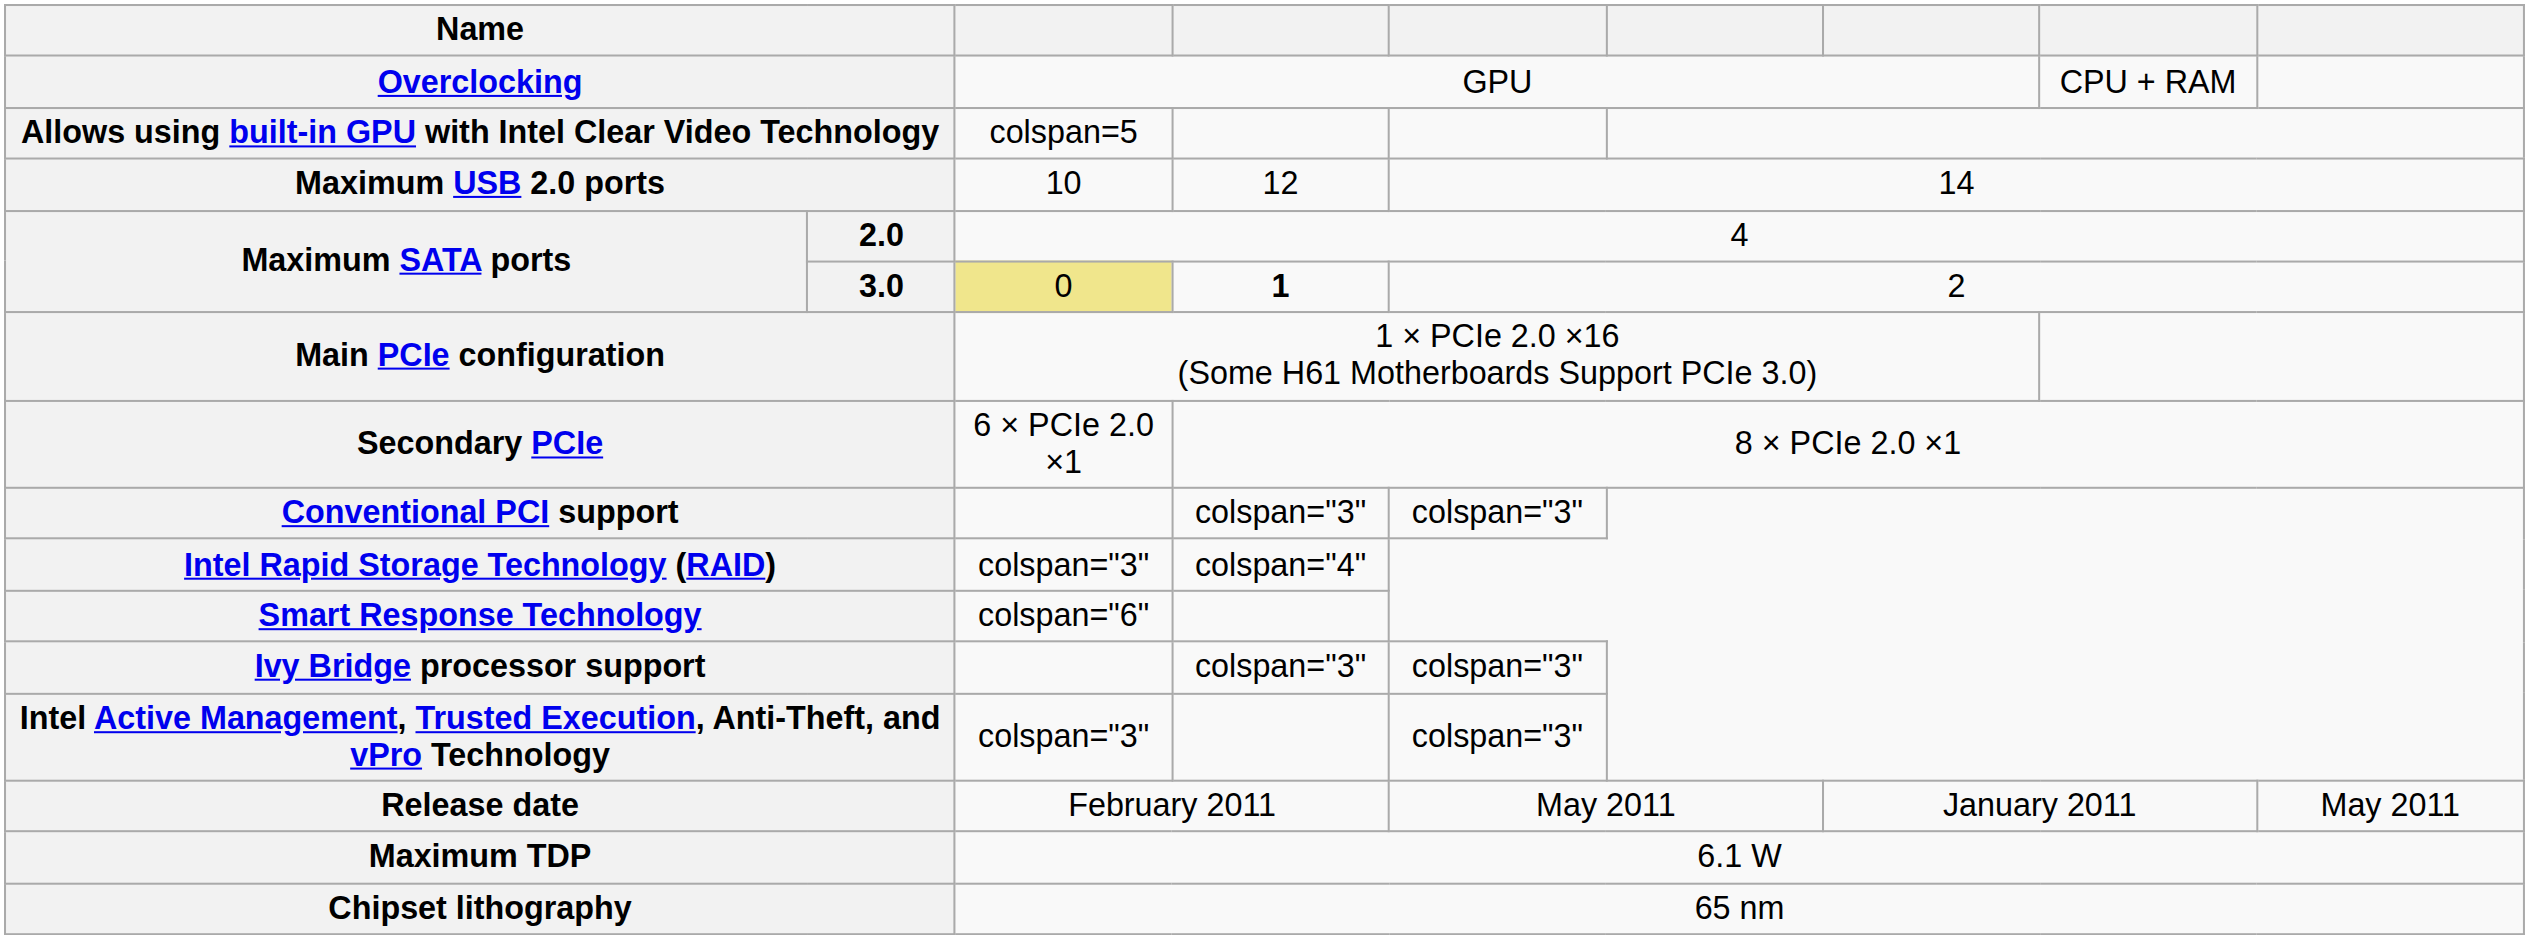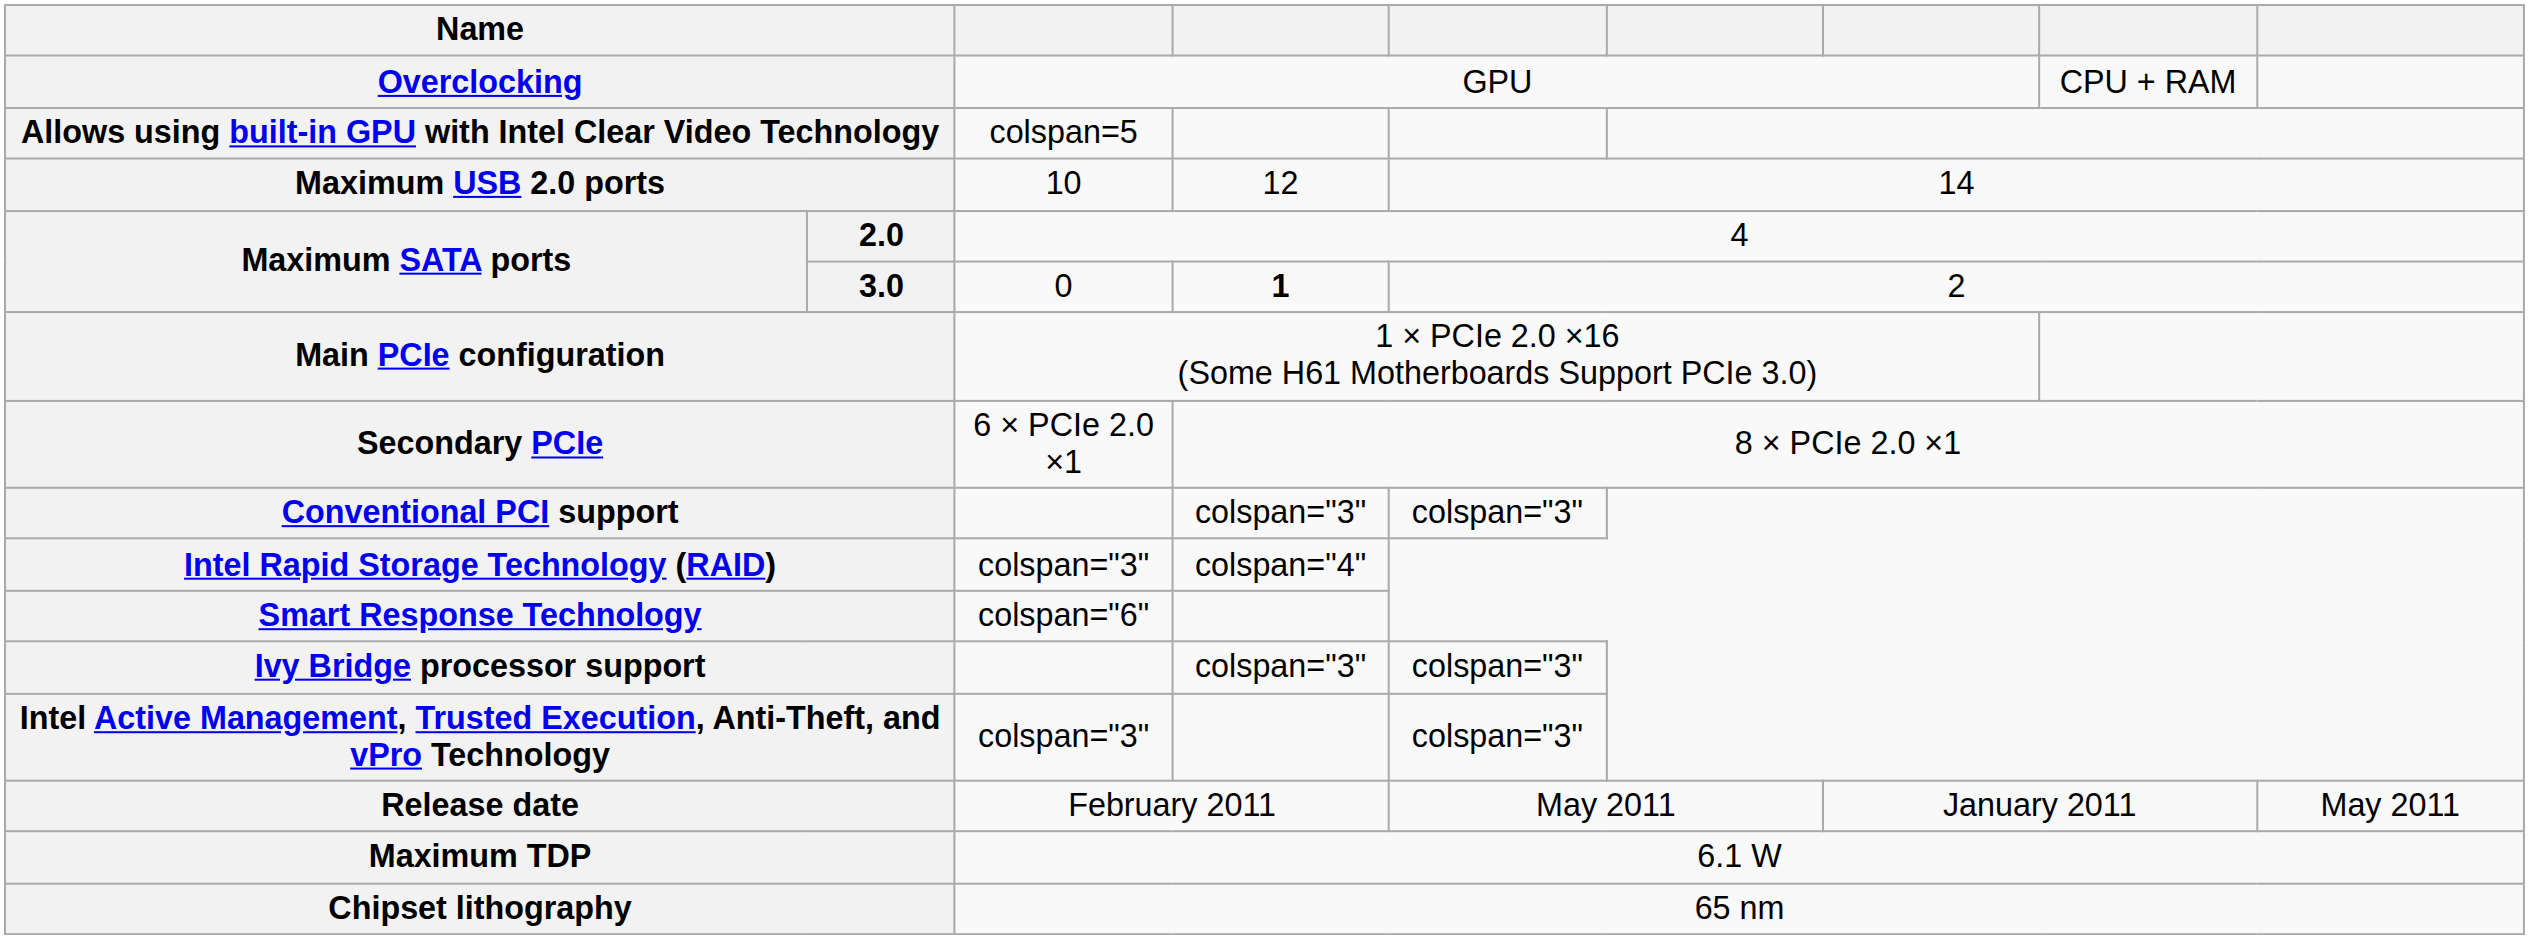(1064, 286) khaki background -> (1064, 286) no background
